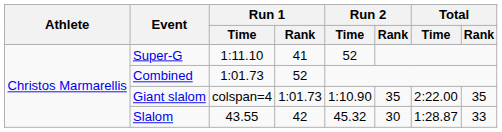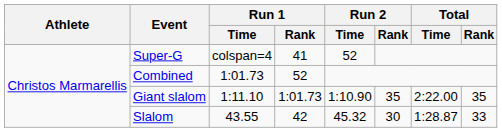(242, 55) 1:11.10 -> (242, 55) colspan=4
(242, 97) colspan=4 -> (242, 97) 1:11.10
